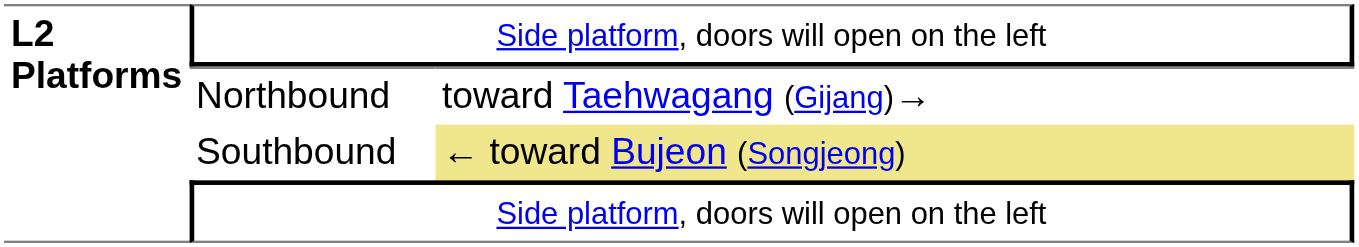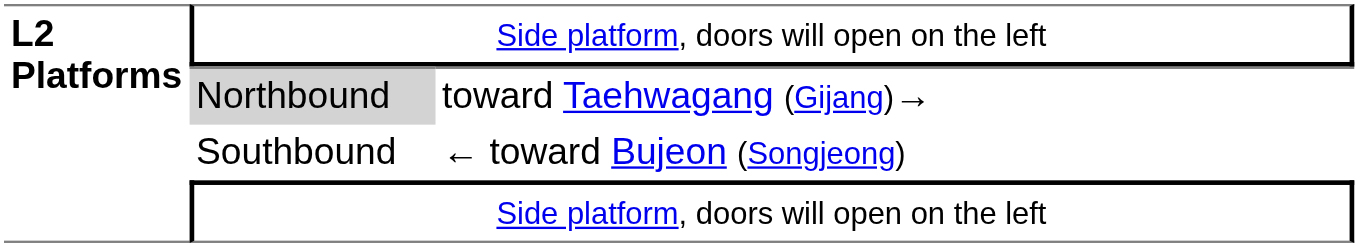(293, 96) no background -> (293, 96) lightgrey background
(674, 151) khaki background -> (674, 151) no background
